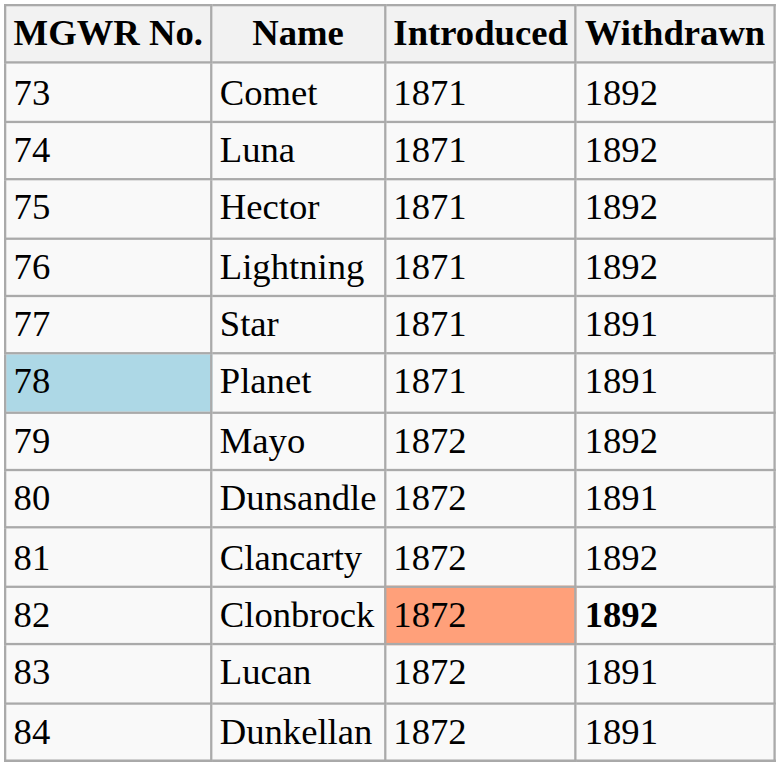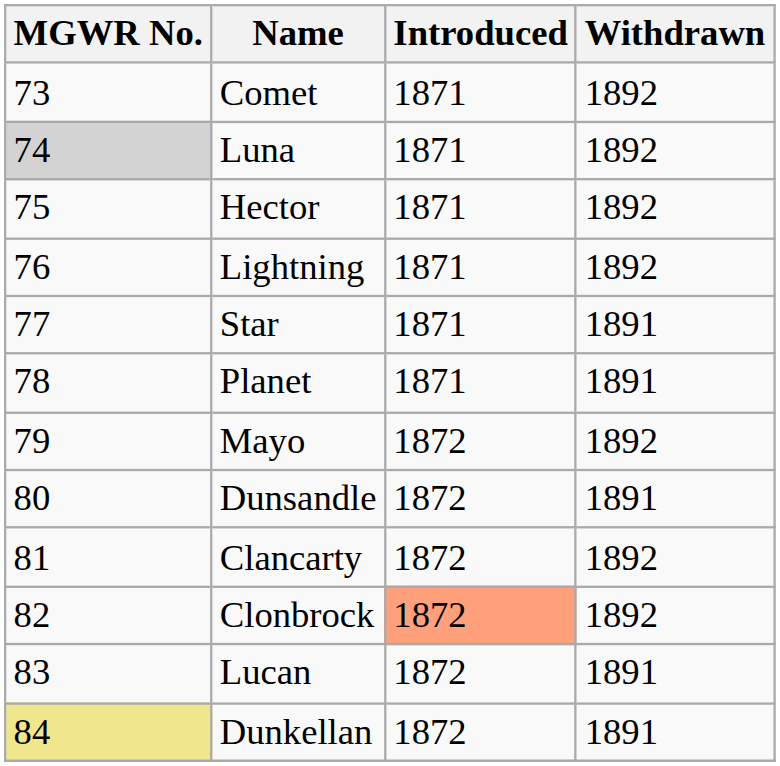(32, 149) no background -> (32, 149) lightgrey background
(32, 382) lightblue background -> (32, 382) no background
(621, 614) bold -> (621, 614) normal
(32, 730) no background -> (32, 730) khaki background
